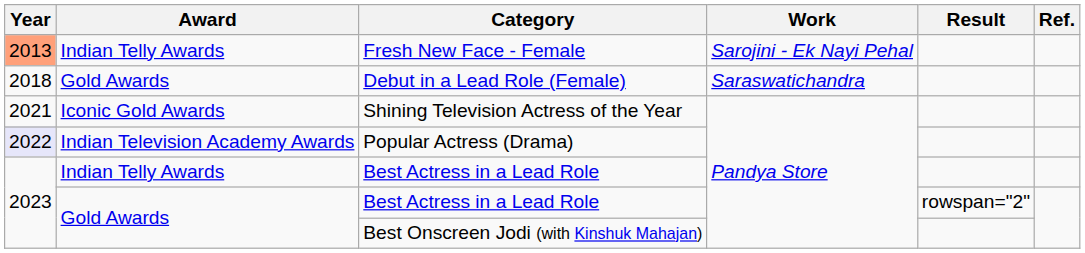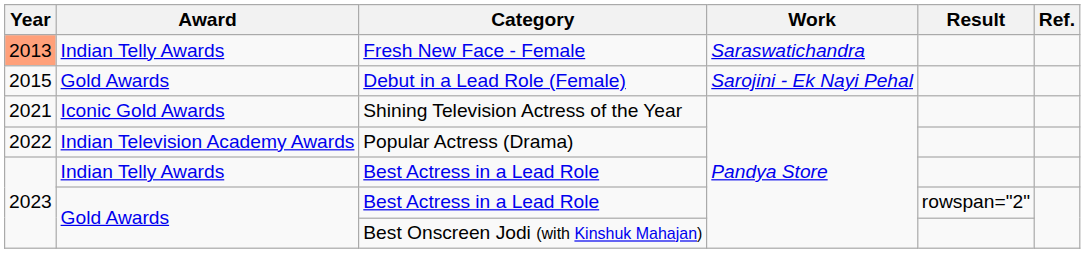(812, 50) Sarojini - Ek Nayi Pehal -> (788, 50) Saraswatichandra
(30, 80) 2018 -> (30, 80) 2015
(788, 80) Saraswatichandra -> (812, 80) Sarojini - Ek Nayi Pehal
(30, 141) lavender background -> (30, 141) no background
